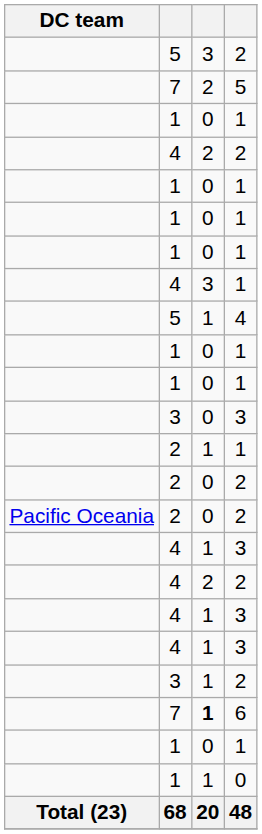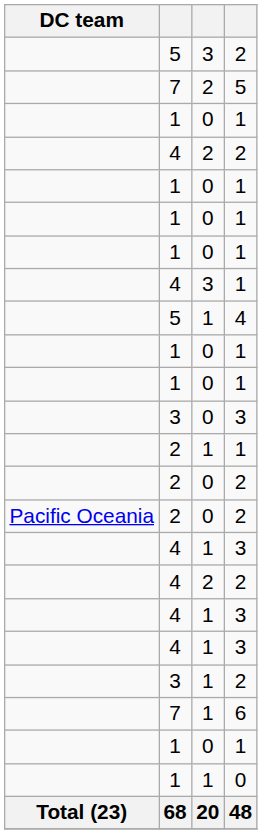(208, 713) bold -> (208, 713) normal
